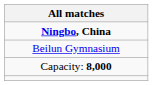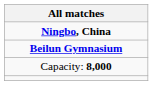(76, 48) normal -> (76, 48) bold
